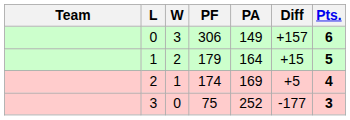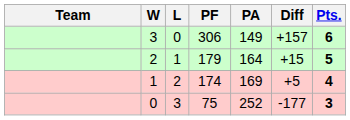columns swapped: (177, 15) <-> (153, 15)
